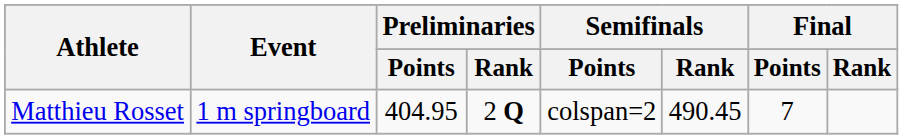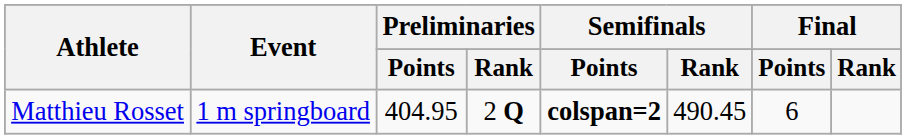(602, 111) normal -> (604, 111) bold
(787, 111) 7 -> (792, 111) 6
